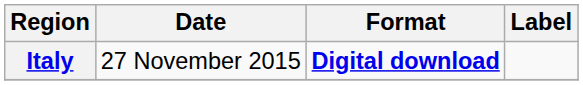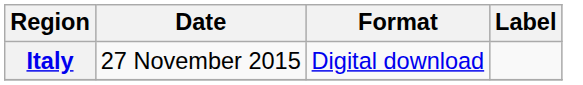(406, 60) bold -> (398, 60) normal
